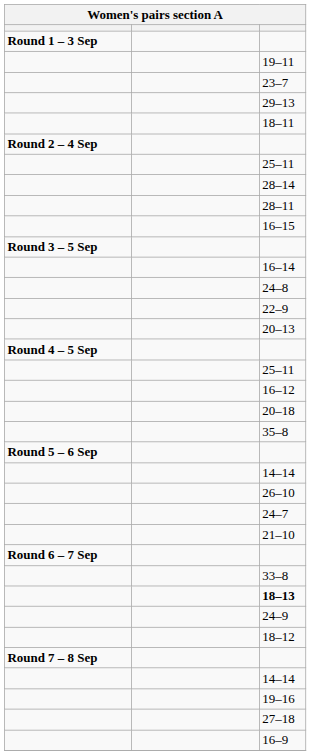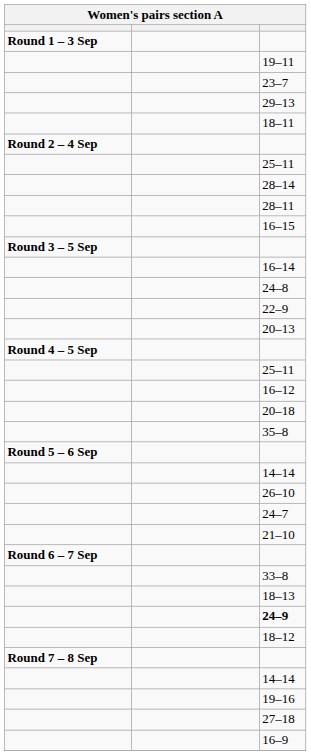(279, 596) bold -> (279, 596) normal
(275, 616) normal -> (275, 616) bold
